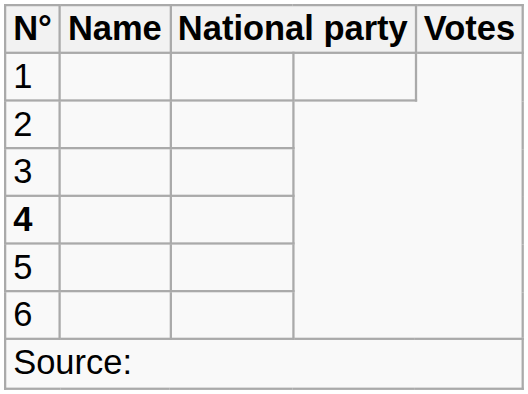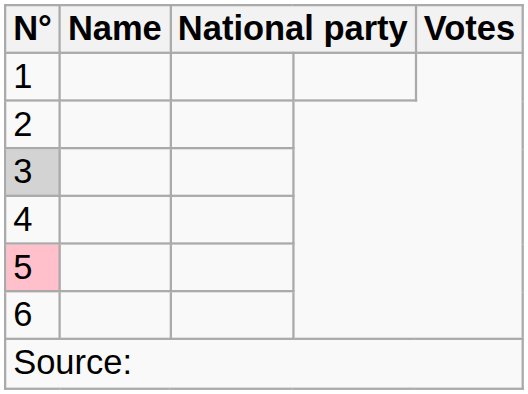(23, 172) no background -> (23, 172) lightgrey background
(23, 219) bold -> (23, 219) normal
(23, 267) no background -> (23, 267) pink background
